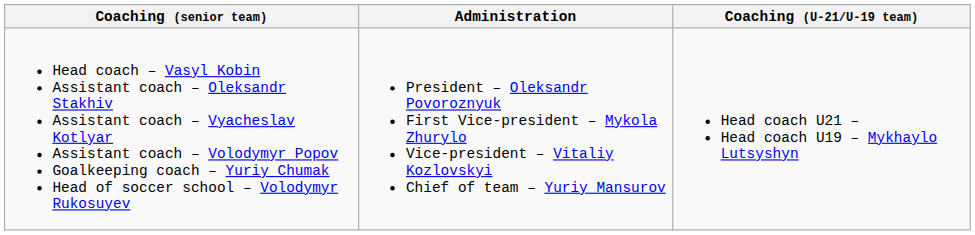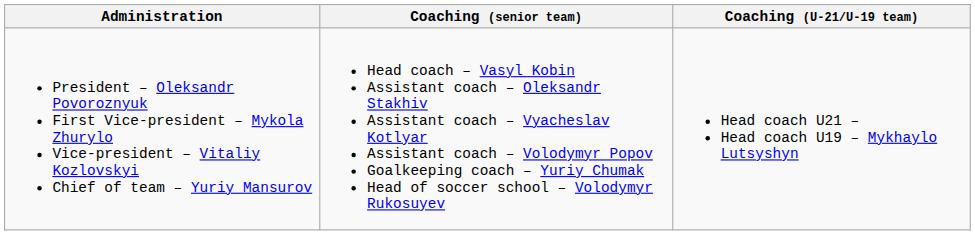columns swapped: (515, 16) <-> (181, 16)
